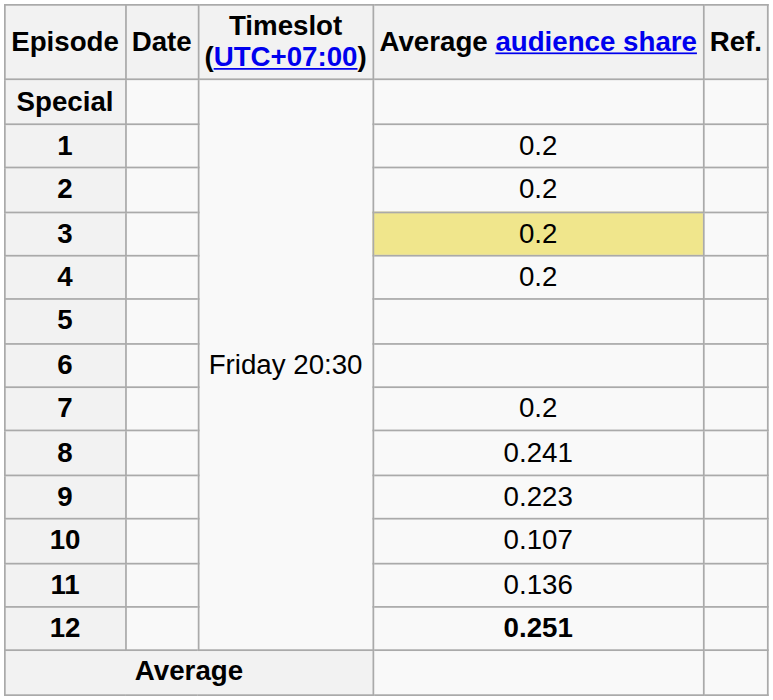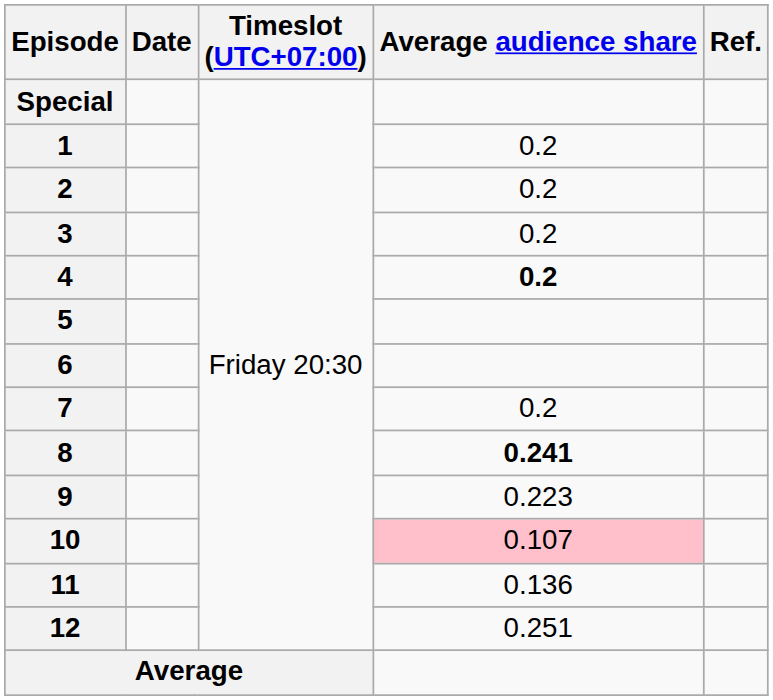(538, 233) khaki background -> (538, 233) no background
(538, 277) normal -> (538, 277) bold
(538, 452) normal -> (538, 452) bold
(538, 540) no background -> (538, 540) pink background
(538, 628) bold -> (538, 628) normal
